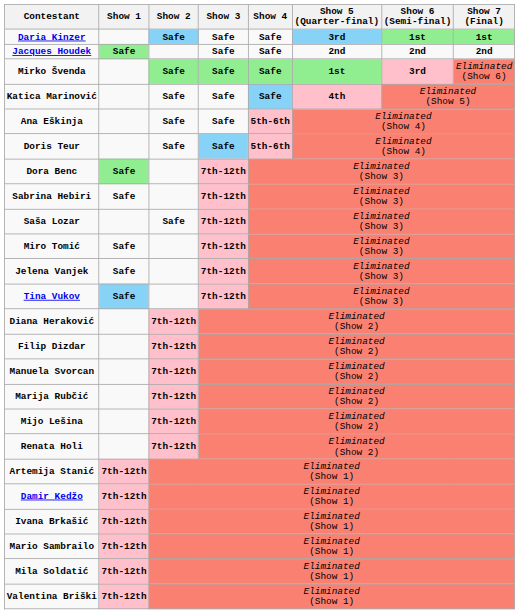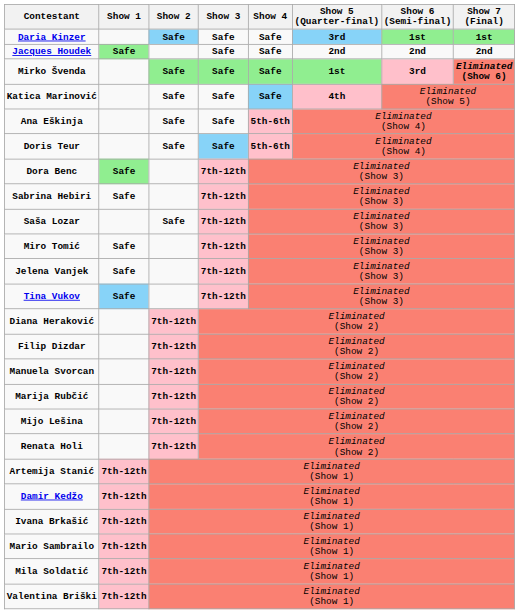(484, 72) normal -> (484, 72) bold
